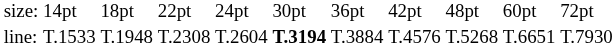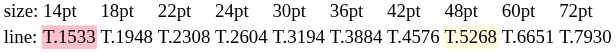(69, 37) no background -> (69, 37) pink background
(299, 37) bold -> (299, 37) normal
(472, 37) no background -> (471, 37) lightyellow background
